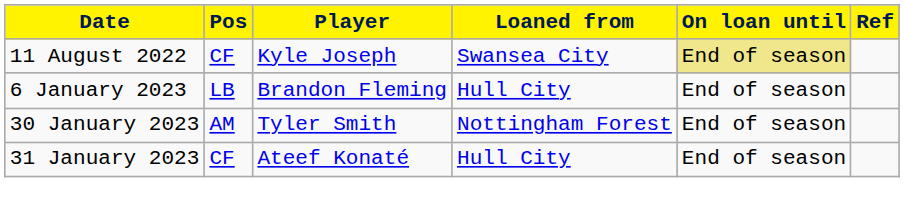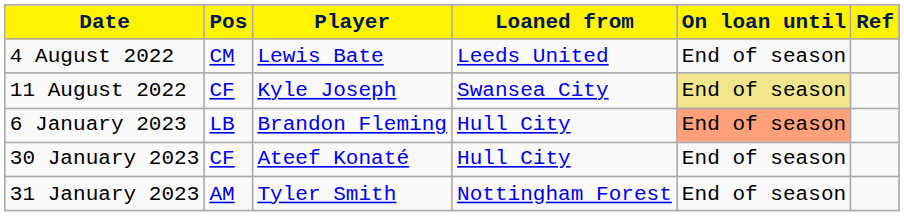+ row: (92, 56)
(764, 91) no background -> (764, 125) lightsalmon background
(222, 125) AM -> (222, 159) CF
(327, 125) Tyler Smith -> (333, 159) Ateef Konaté
(564, 125) Nottingham Forest -> (514, 159) Hull City
(222, 159) CF -> (222, 194) AM
(333, 159) Ateef Konaté -> (327, 194) Tyler Smith
(514, 159) Hull City -> (564, 194) Nottingham Forest
